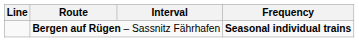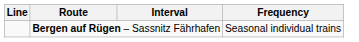(288, 28) bold -> (283, 28) normal
